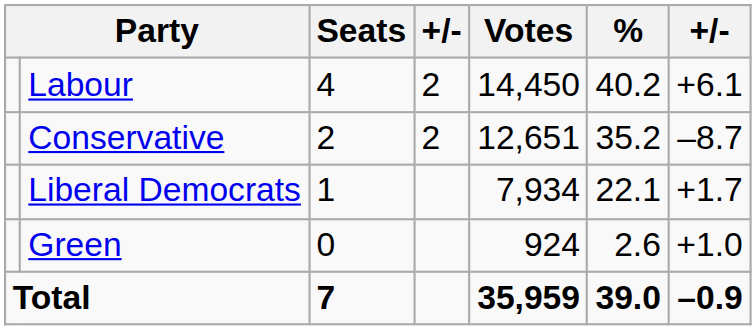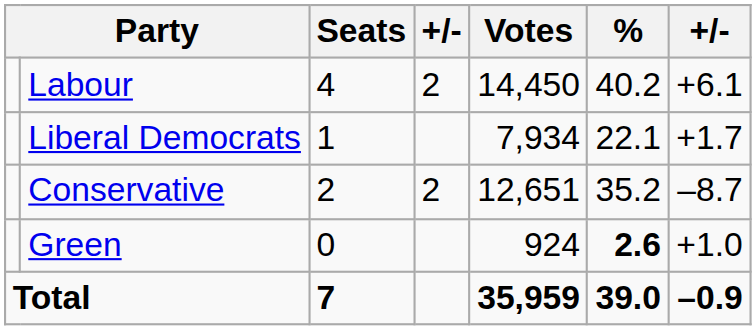rows swapped: (126, 137) <-> (165, 191)
(638, 244) normal -> (638, 244) bold
